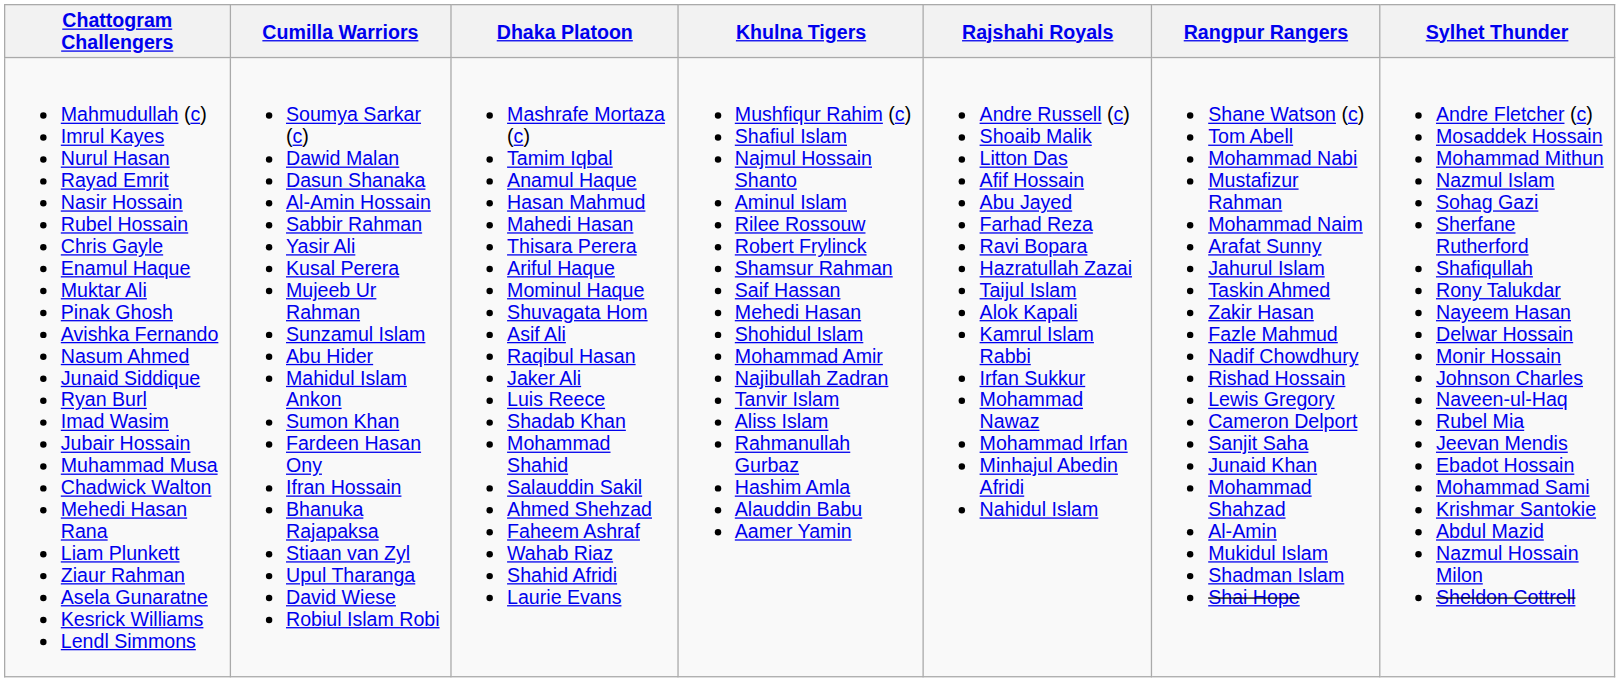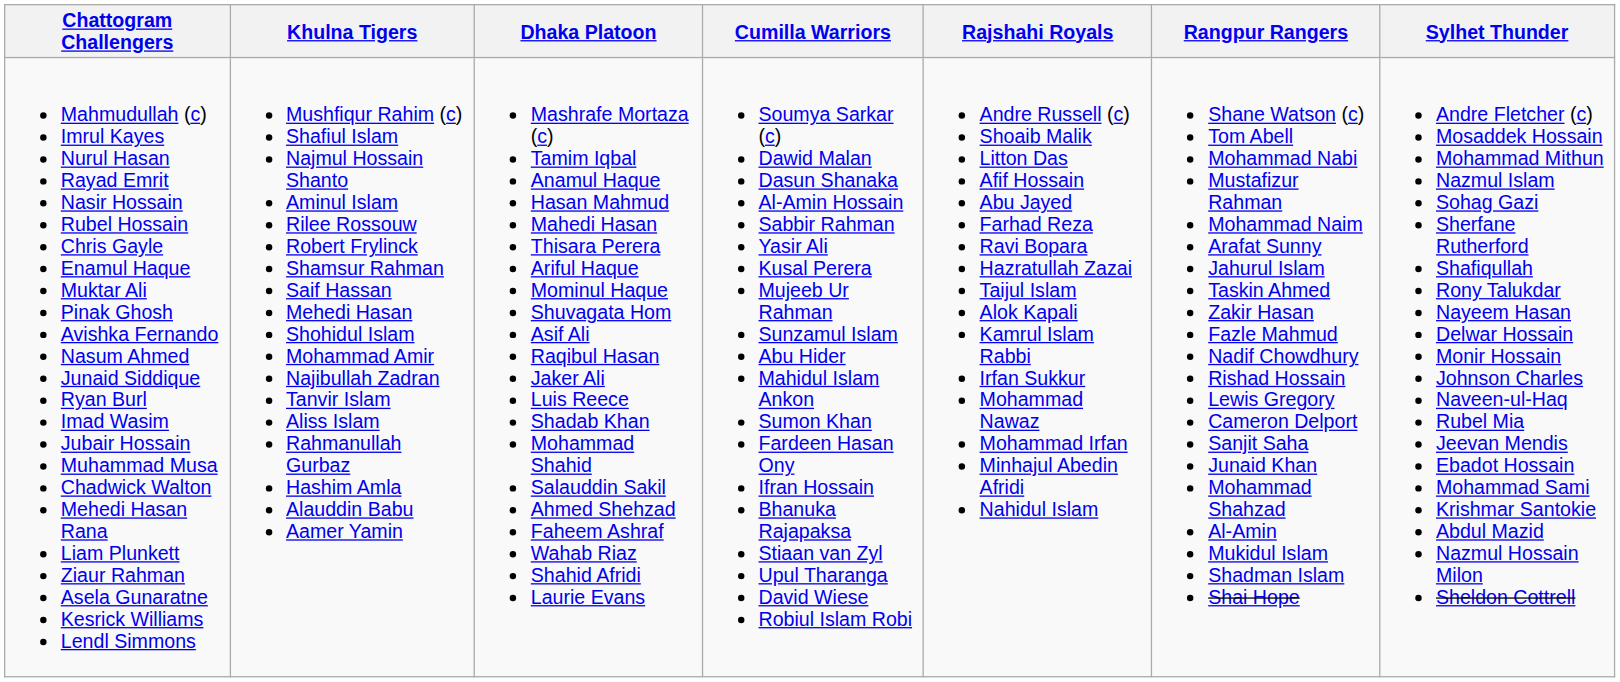columns swapped: (340, 31) <-> (801, 31)
